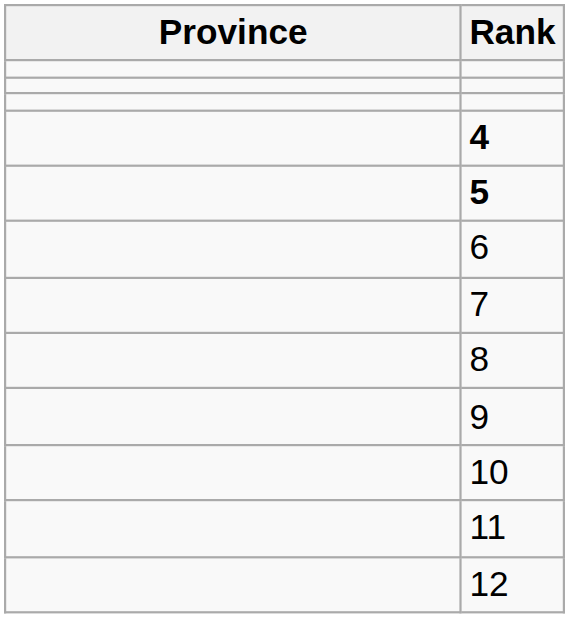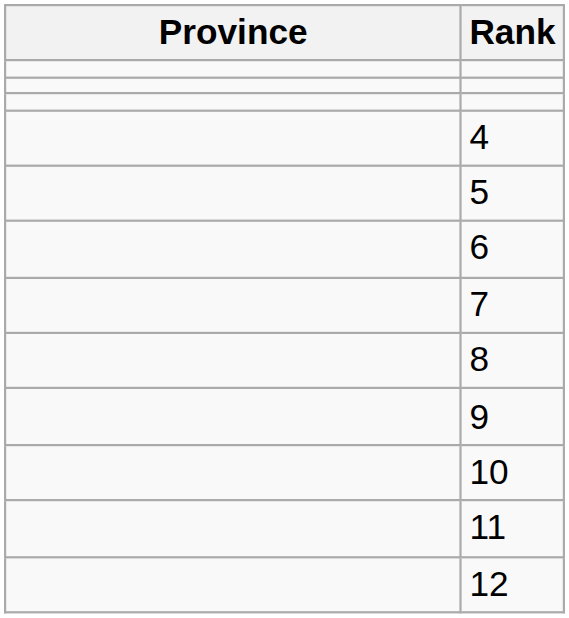(479, 136) bold -> (479, 136) normal
(479, 192) bold -> (479, 192) normal
